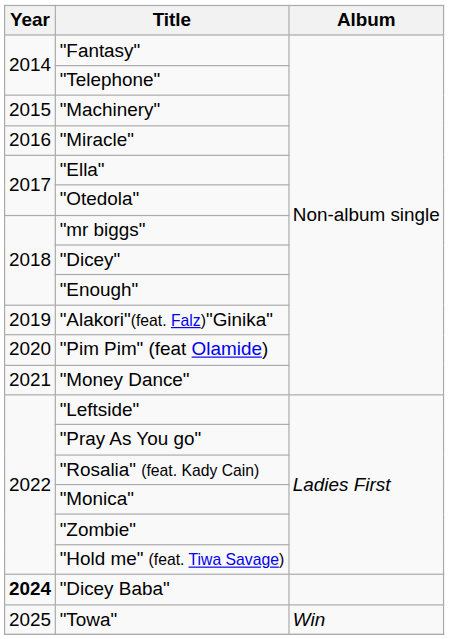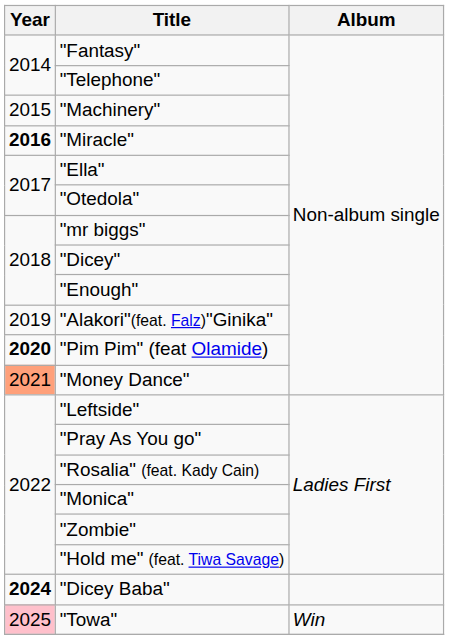(30, 140) normal -> (30, 140) bold
(30, 349) normal -> (30, 349) bold
(30, 379) no background -> (30, 379) lightsalmon background
(30, 619) no background -> (30, 619) pink background
